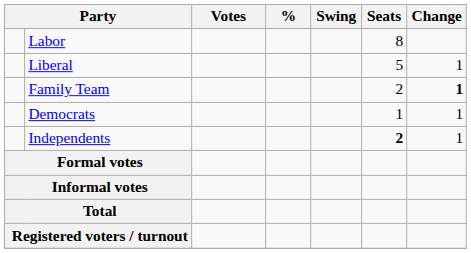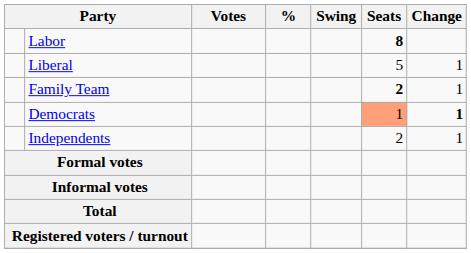(399, 41) normal -> (399, 41) bold
(399, 89) normal -> (399, 89) bold
(459, 89) bold -> (459, 89) normal
(399, 114) no background -> (399, 114) lightsalmon background
(459, 114) normal -> (459, 114) bold
(399, 138) bold -> (399, 138) normal
